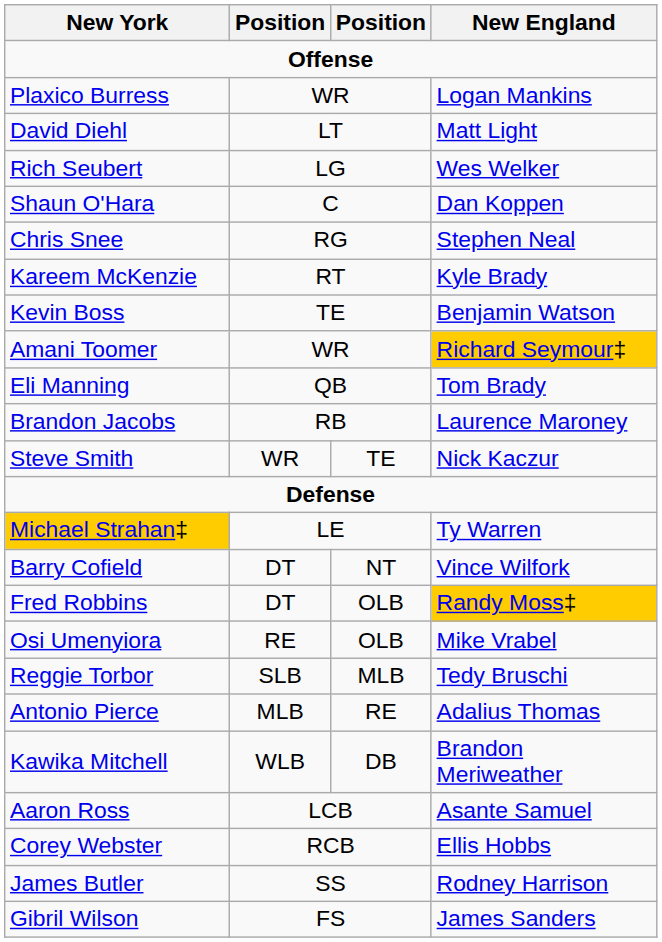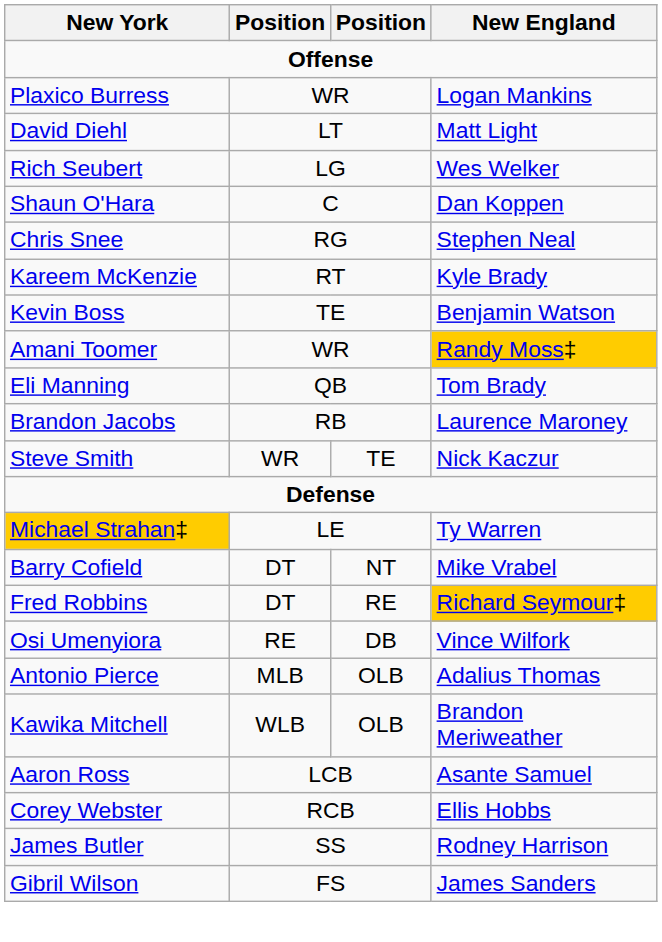(531, 349) Richard Seymour‡ -> (507, 349) Randy Moss‡
(503, 566) Vince Wilfork -> (497, 566) Mike Vrabel
(381, 603) OLB -> (381, 603) RE
(507, 603) Randy Moss‡ -> (531, 603) Richard Seymour‡
(381, 639) OLB -> (381, 639) DB
(497, 639) Mike Vrabel -> (503, 639) Vince Wilfork
- row: (82, 675)
(381, 712) RE -> (381, 675) OLB
(381, 761) DB -> (381, 724) OLB
